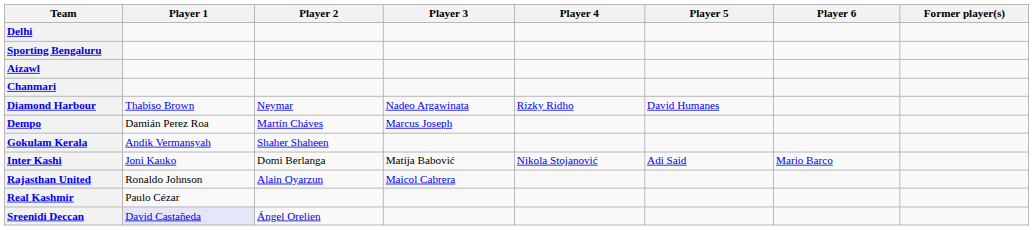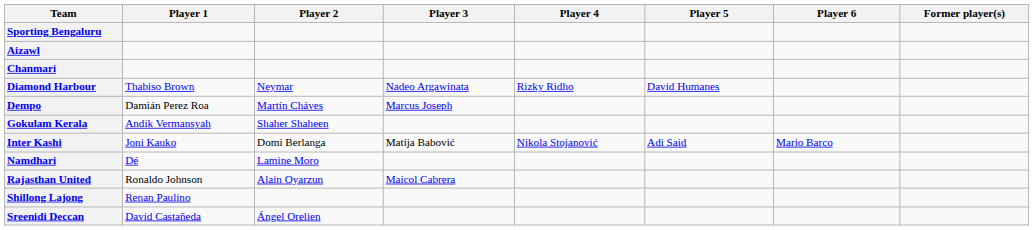- row: (20, 31)
+ row: (32, 160)
- row: (40, 197)
+ row: (45, 197)
(163, 215) lavender background -> (163, 215) no background
